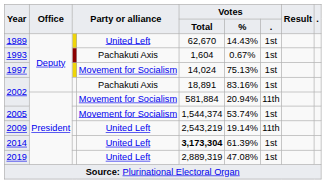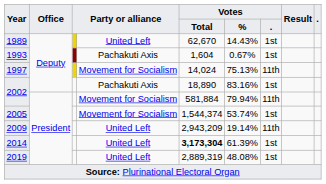(271, 70) 1st -> (271, 70) 11th
(202, 85) 18,891 -> (202, 85) 18,890
(242, 99) 20.94% -> (242, 99) 79.94%
(202, 128) 2,543,219 -> (202, 128) 2,943,209
(242, 158) 47.08% -> (242, 158) 48.08%
